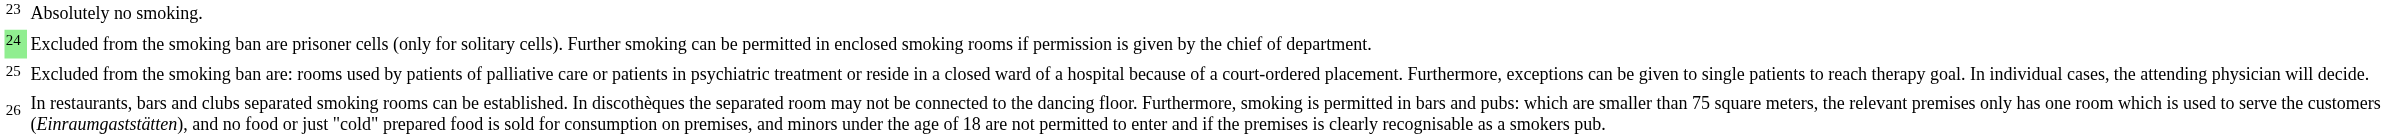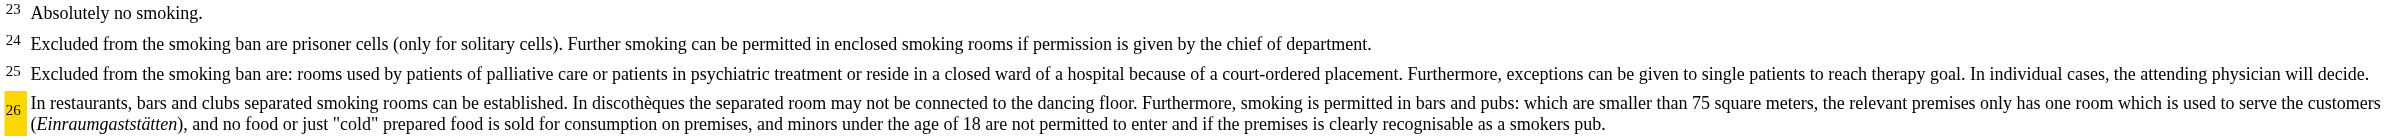(13, 39) lightgreen background -> (13, 39) no background
(13, 110) no background -> (13, 110) gold background
